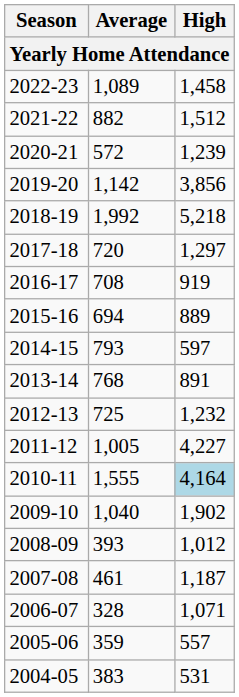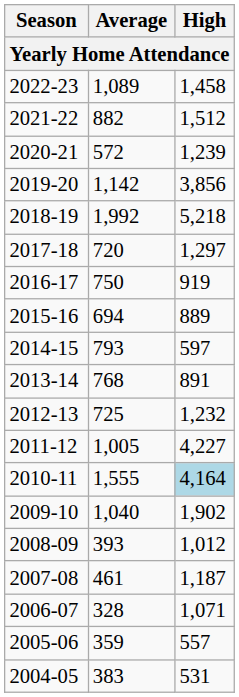(108, 282) 708 -> (108, 282) 750
